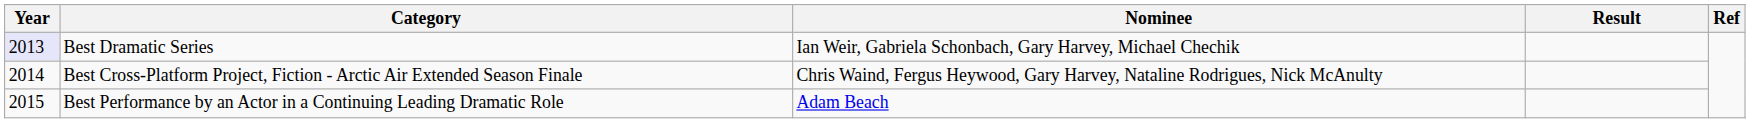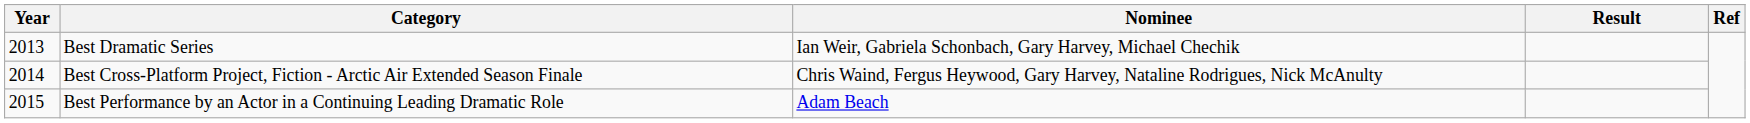(26, 46) lavender background -> (26, 46) no background
